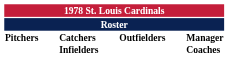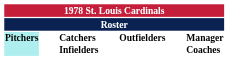(22, 38) no background -> (22, 38) paleturquoise background
